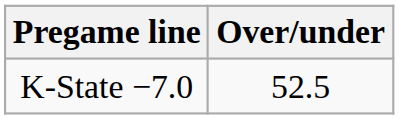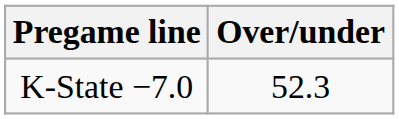(301, 85) 52.5 -> (301, 85) 52.3
